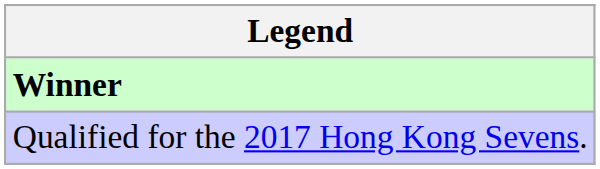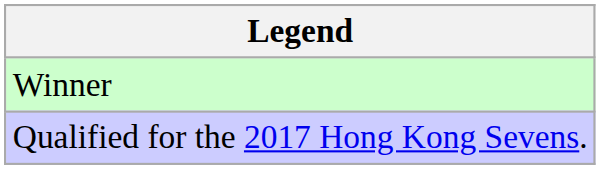(67, 84) bold -> (62, 84) normal
